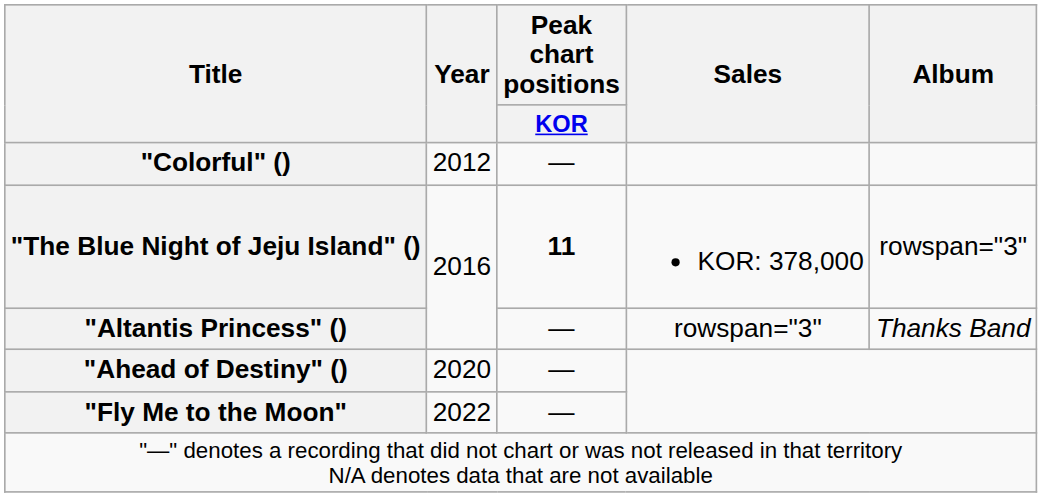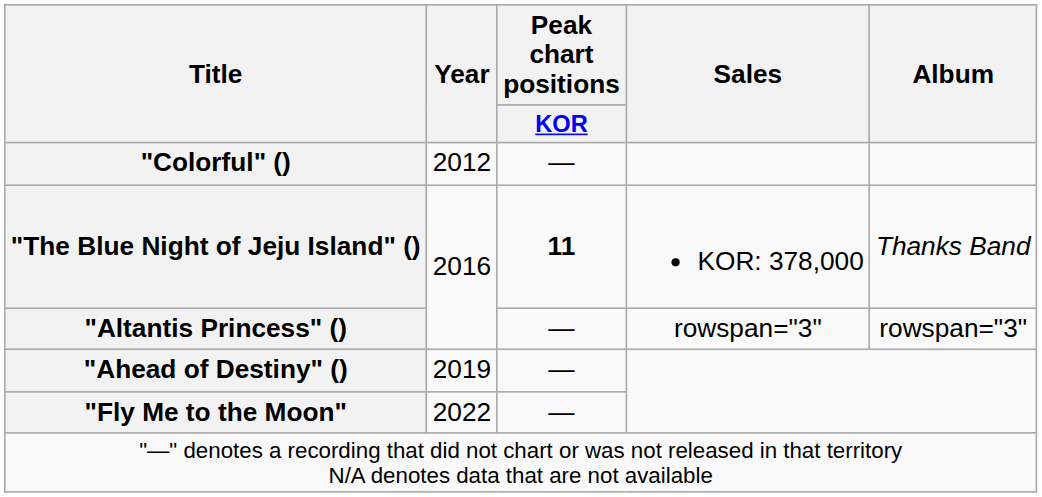(953, 245) rowspan="3" -> (953, 245) Thanks Band
(953, 328) Thanks Band -> (953, 328) rowspan="3"
(462, 370) 2020 -> (462, 370) 2019
